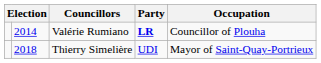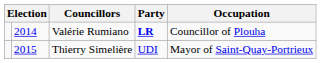(25, 49) 2018 -> (25, 49) 2015
